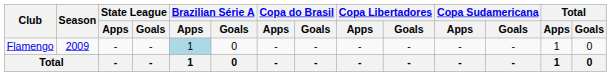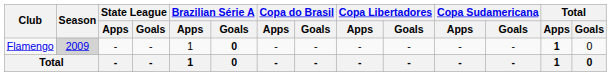(77, 46) no background -> (77, 46) lightgrey background
(190, 46) lightblue background -> (190, 46) no background
(234, 46) normal -> (234, 46) bold
(557, 46) normal -> (557, 46) bold
